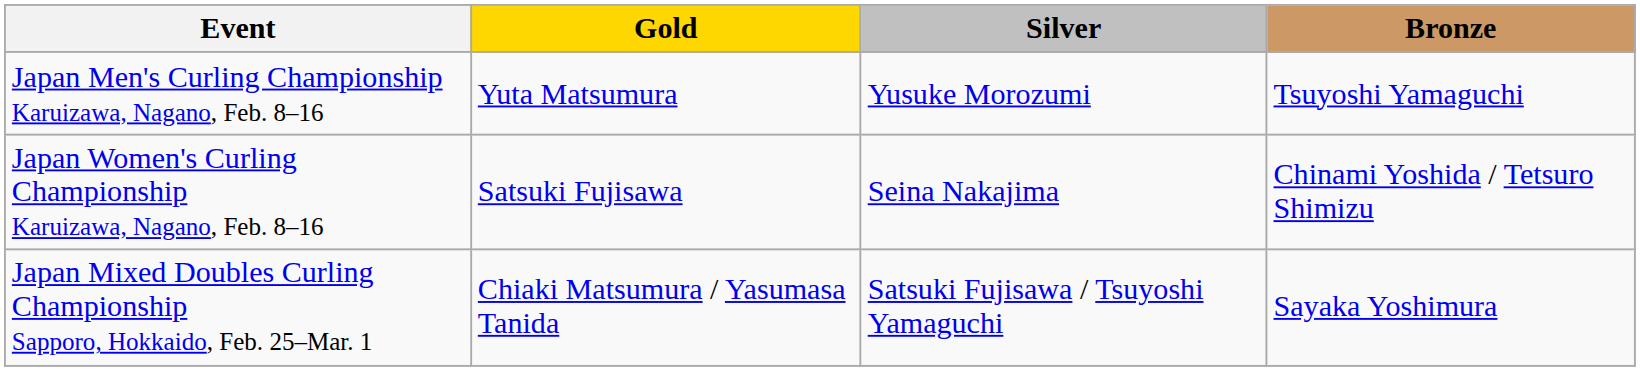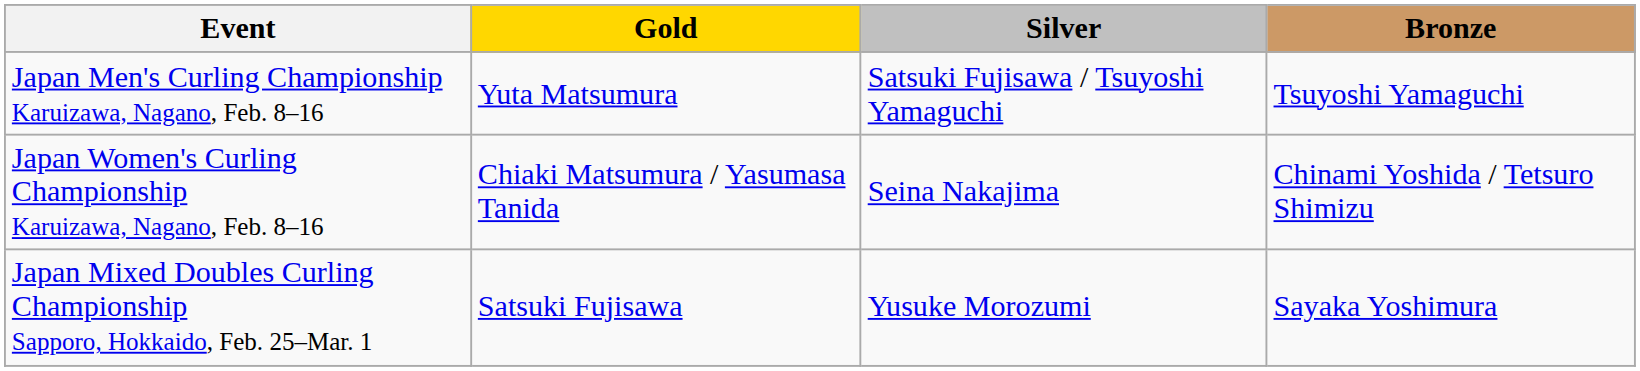(979, 92) Yusuke Morozumi -> (1036, 92) Satsuki Fujisawa / Tsuyoshi Yamaguchi
(580, 191) Satsuki Fujisawa -> (662, 191) Chiaki Matsumura / Yasumasa Tanida
(662, 306) Chiaki Matsumura / Yasumasa Tanida -> (580, 306) Satsuki Fujisawa
(1036, 306) Satsuki Fujisawa / Tsuyoshi Yamaguchi -> (979, 306) Yusuke Morozumi
